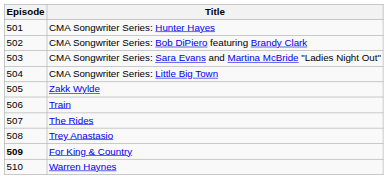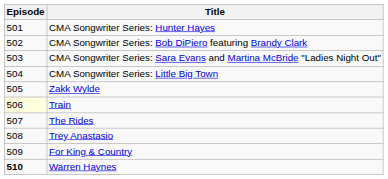(15, 105) no background -> (15, 105) lightyellow background
(15, 151) bold -> (15, 151) normal
(15, 167) normal -> (15, 167) bold
